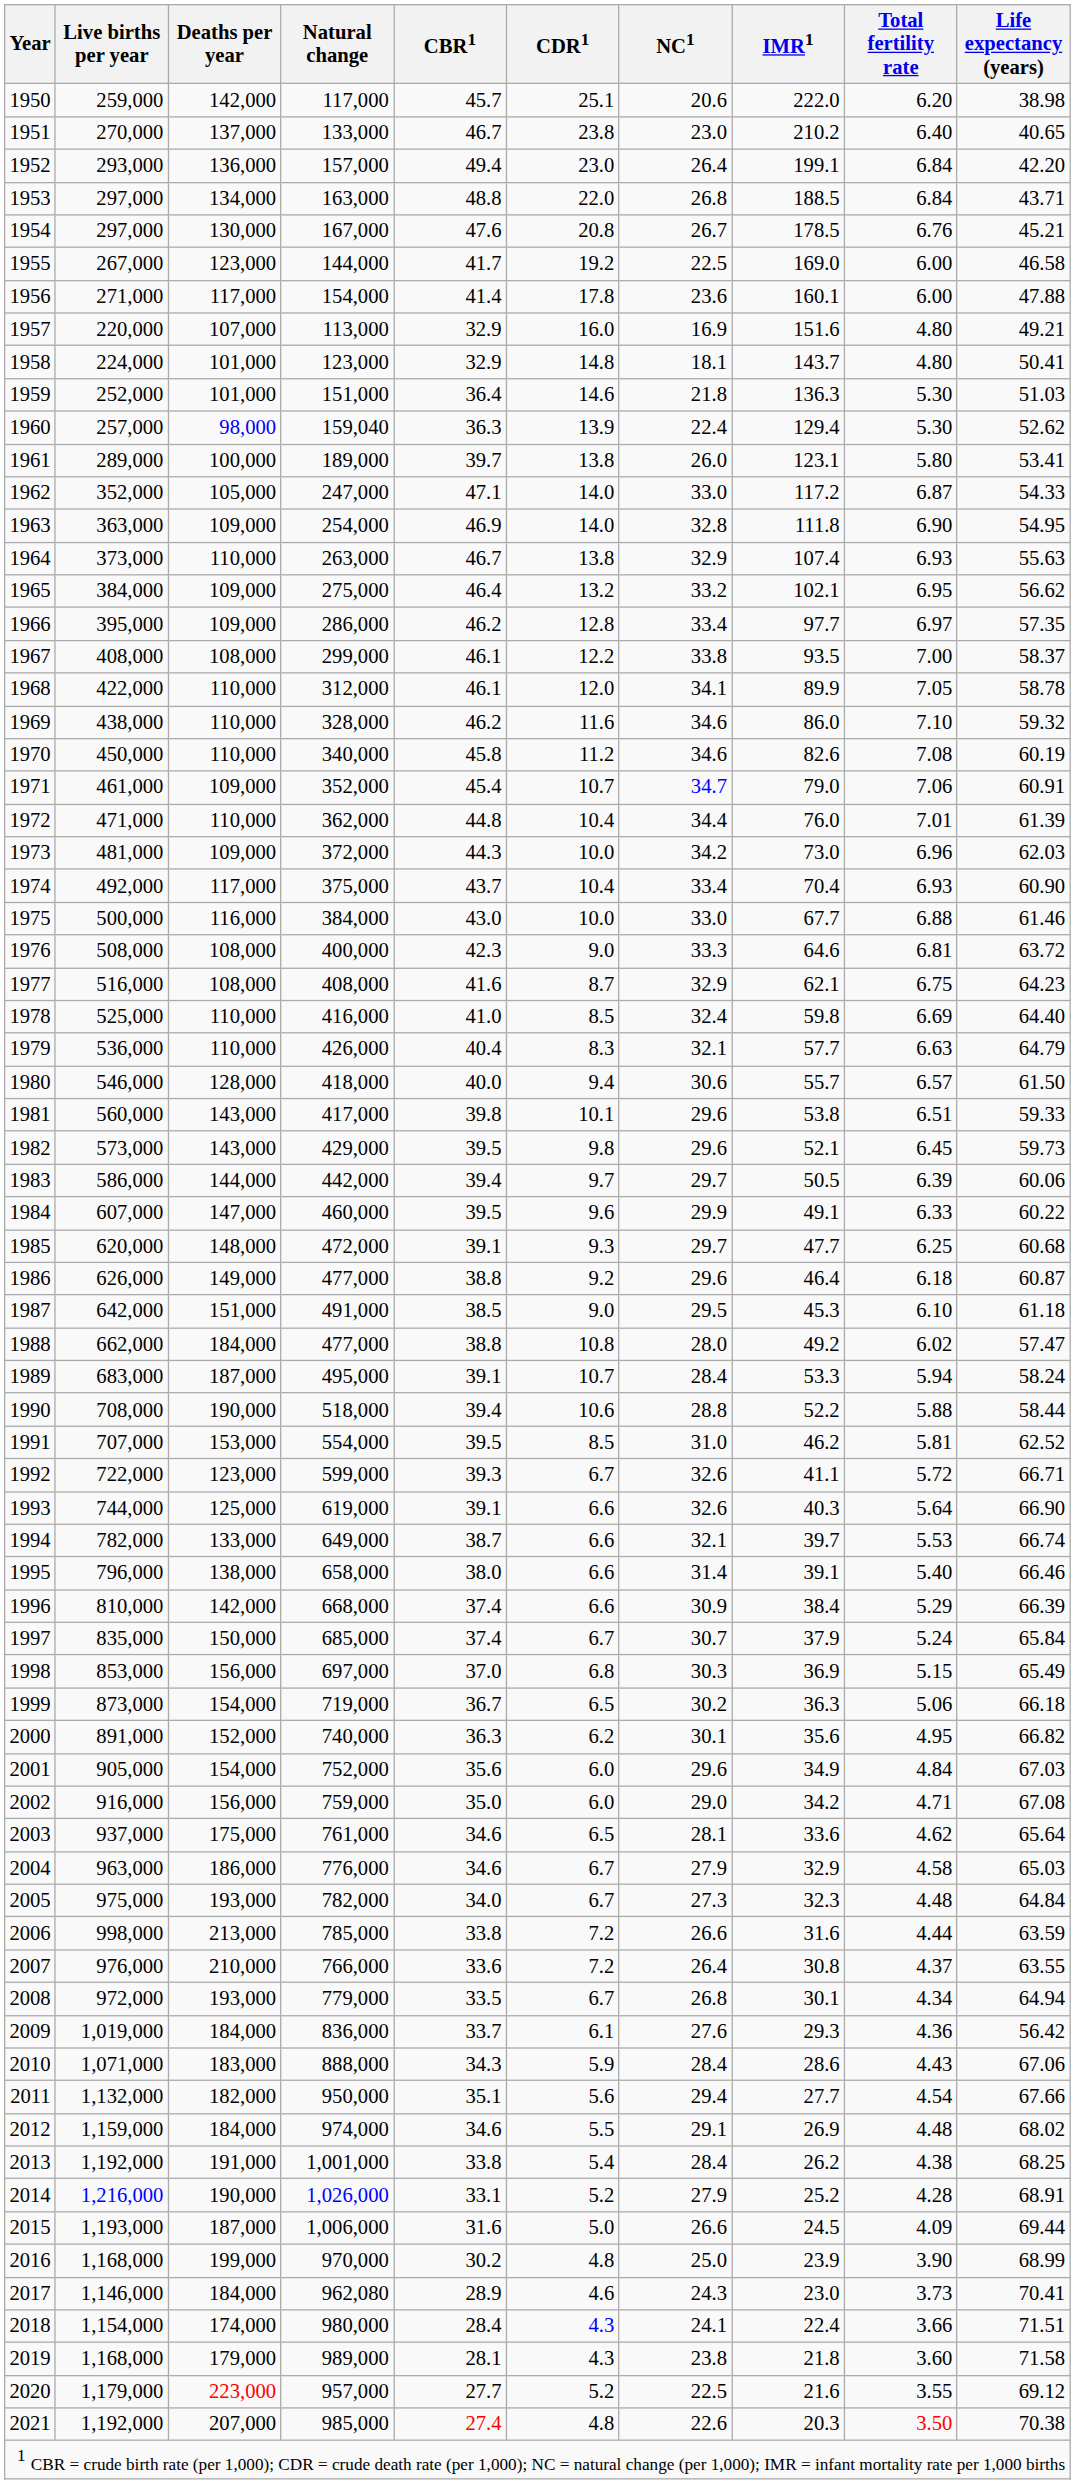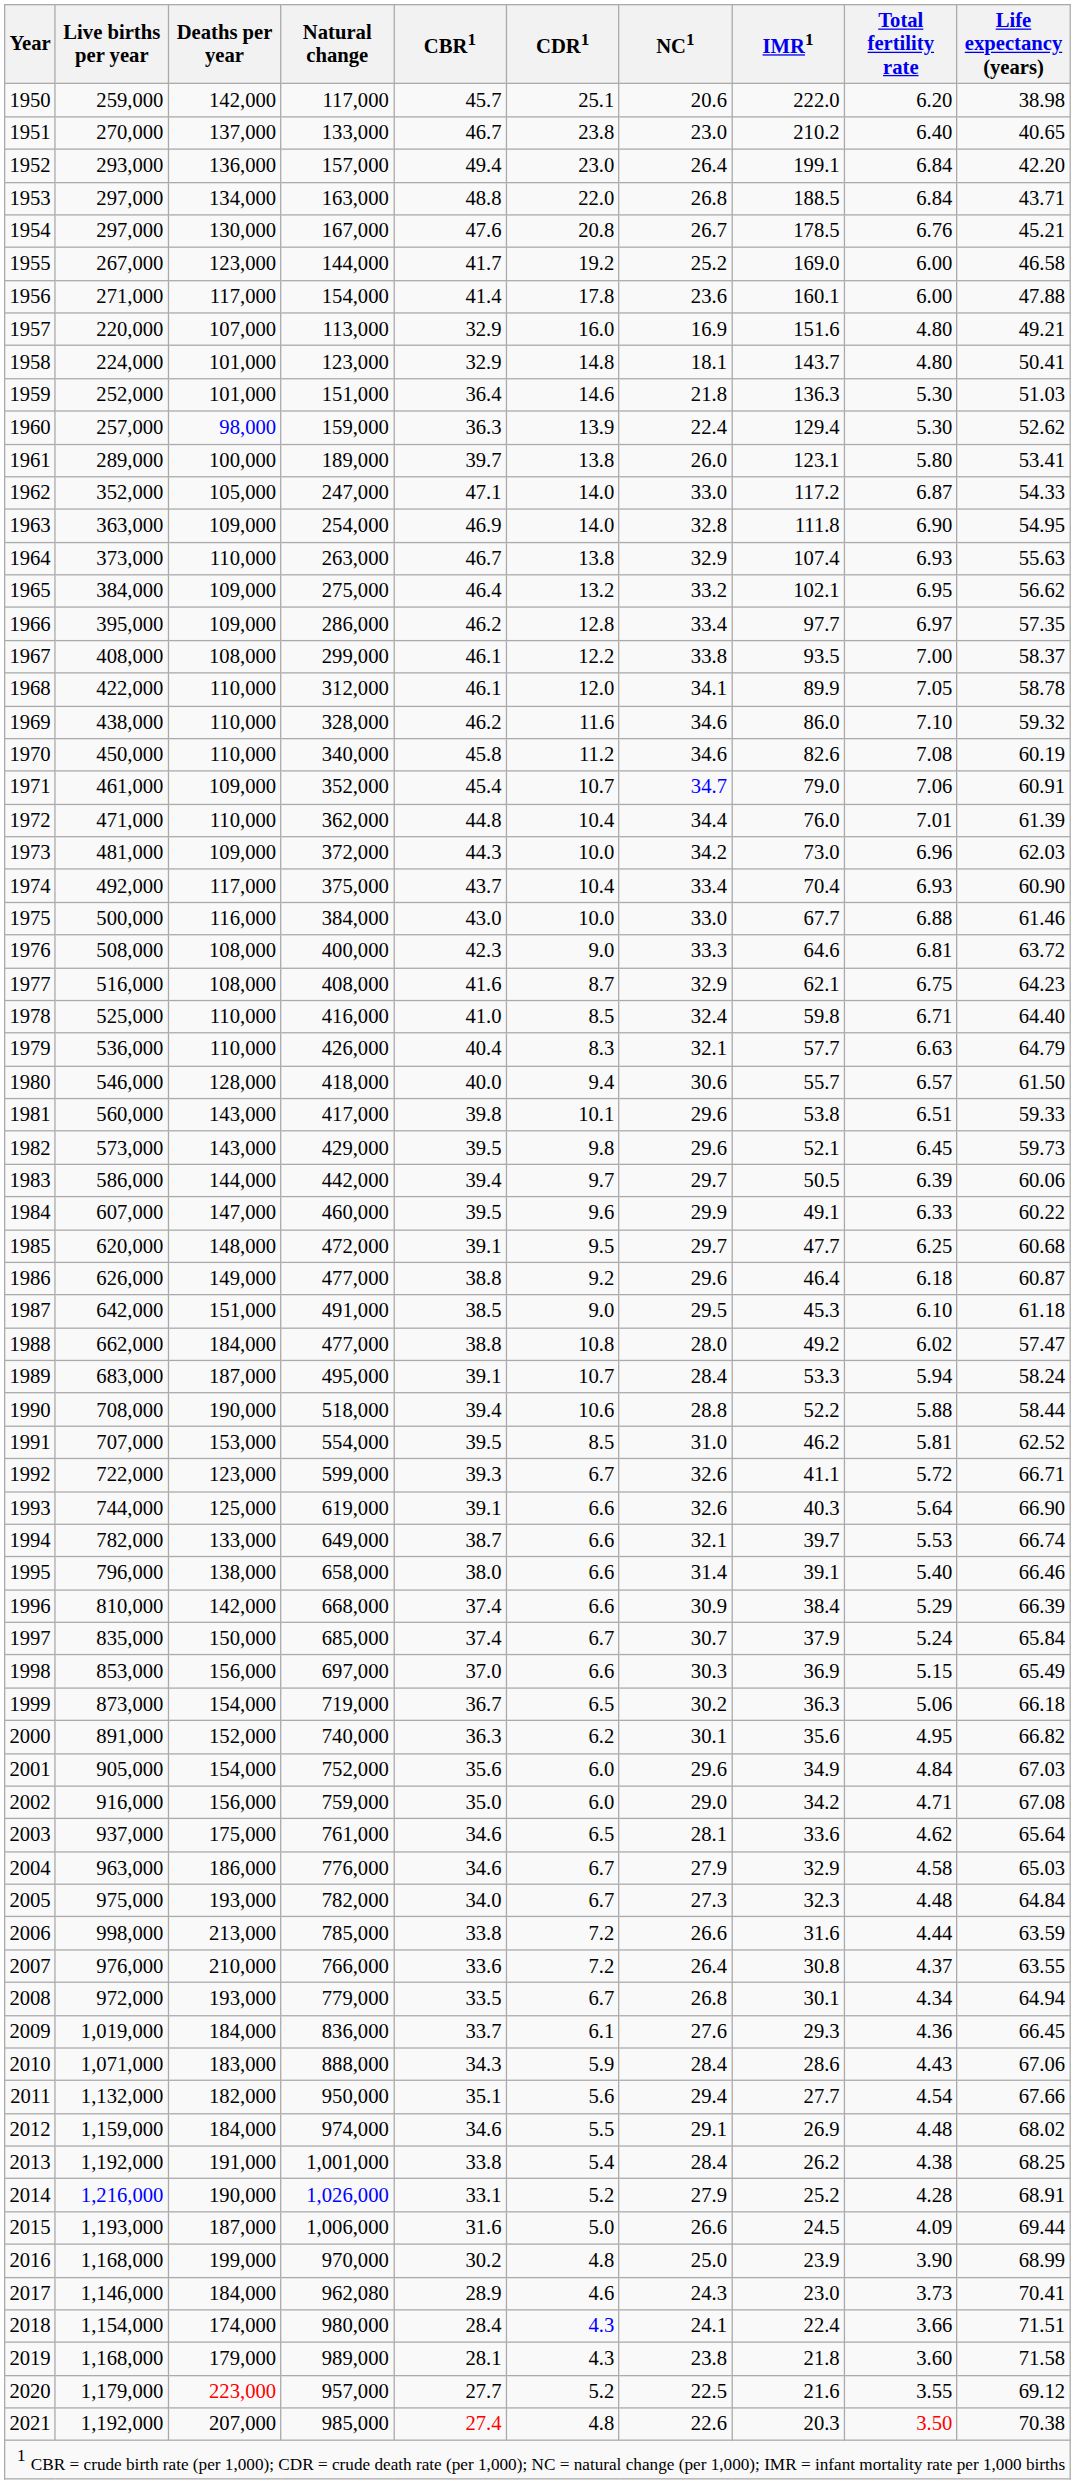(709, 263) 22.5 -> (709, 263) 25.2
(350, 427) 159,040 -> (350, 427) 159,000
(934, 1016) 6.69 -> (934, 1016) 6.71
(601, 1245) 9.3 -> (601, 1245) 9.5
(601, 1671) 6.8 -> (601, 1671) 6.6
(1042, 2031) 56.42 -> (1042, 2031) 66.45
